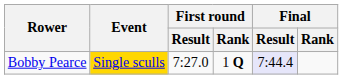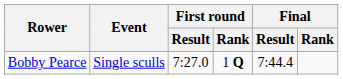(129, 63) gold background -> (129, 63) no background
(275, 63) lavender background -> (275, 63) no background
